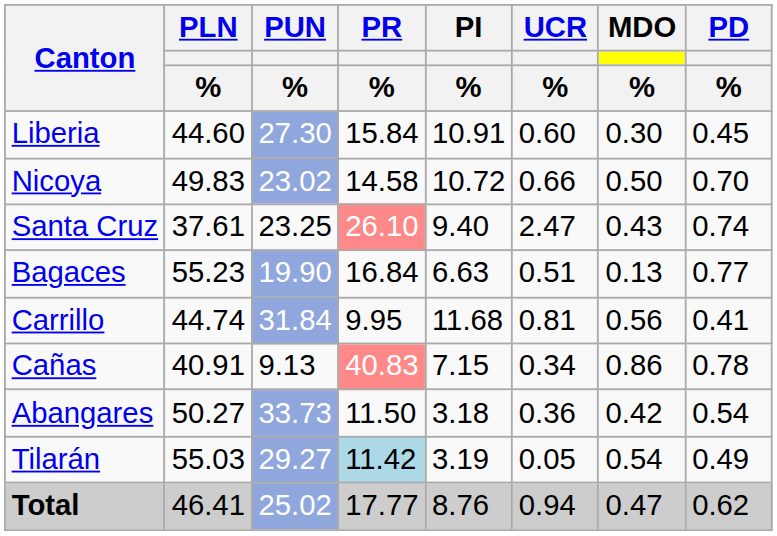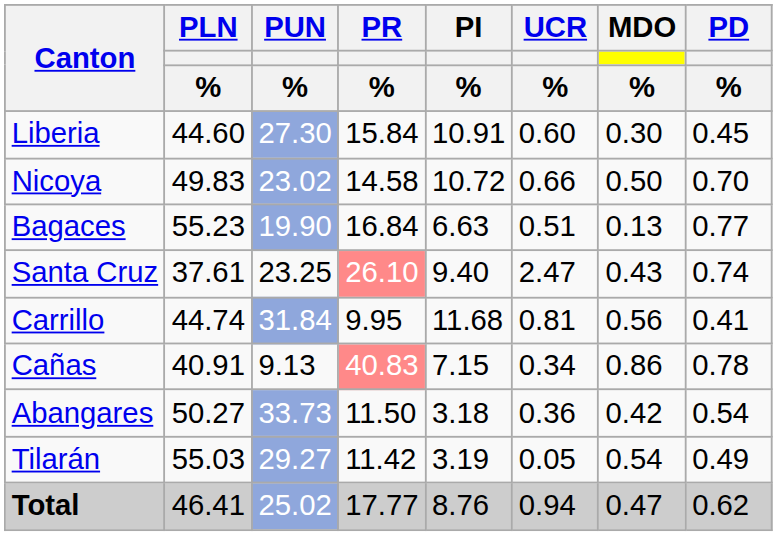rows swapped: (85, 226) <-> (69, 273)
(381, 459) lightblue background -> (381, 459) no background
